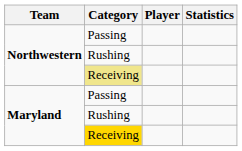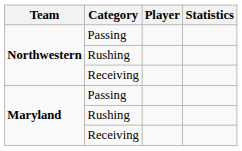(113, 75) khaki background -> (113, 75) no background
(113, 135) gold background -> (113, 135) no background
